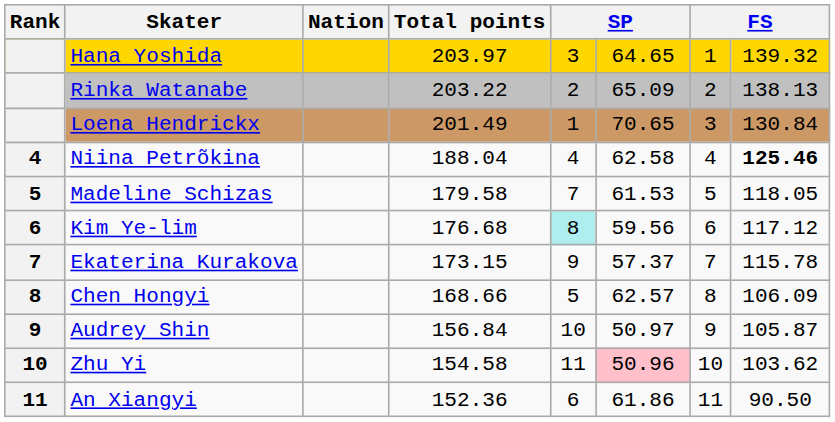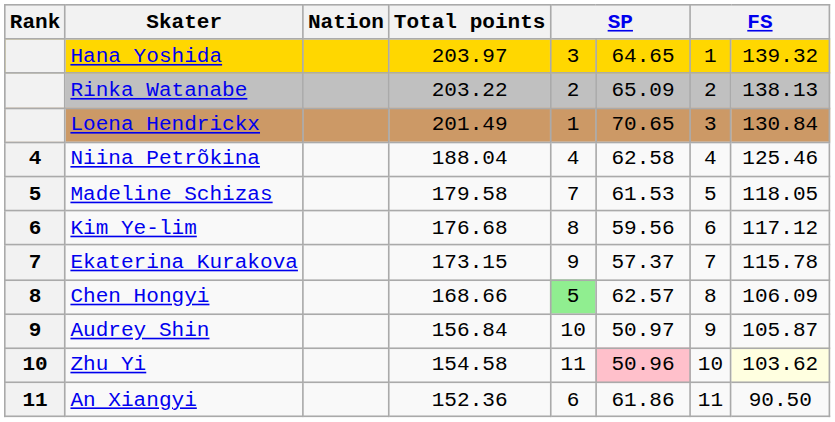(780, 159) bold -> (780, 159) normal
(573, 228) paleturquoise background -> (573, 228) no background
(573, 297) no background -> (573, 297) lightgreen background
(780, 365) no background -> (780, 365) lightyellow background
